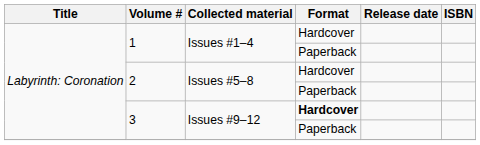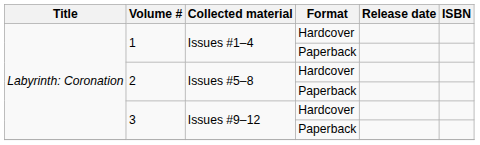(328, 110) bold -> (326, 110) normal
